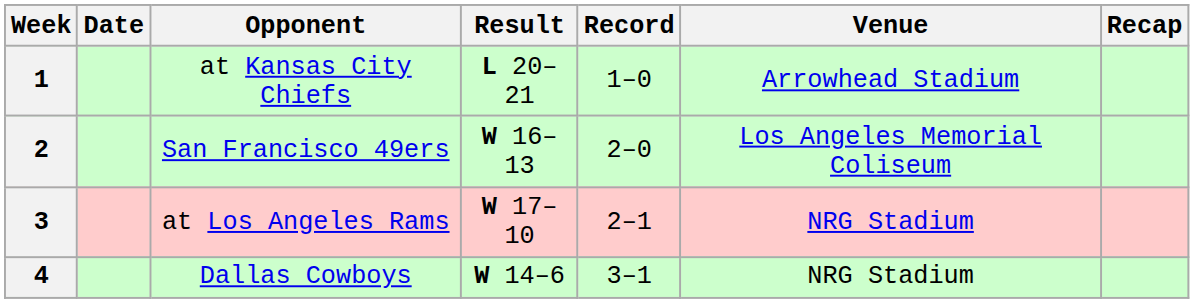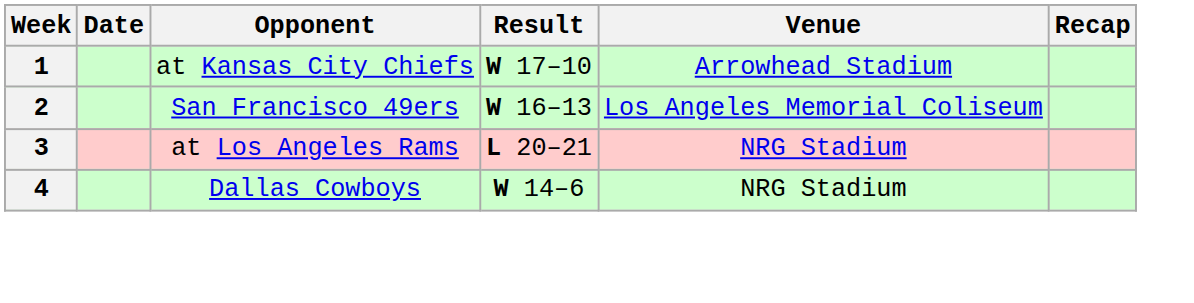- column: (629, 26)
(520, 81) L 20–21 -> (539, 67) W 17–10
(520, 222) W 17–10 -> (539, 149) L 20–21
